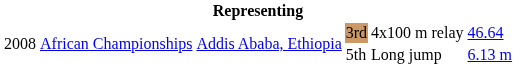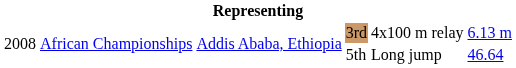(485, 32) 46.64 -> (490, 32) 6.13 m
(490, 54) 6.13 m -> (485, 54) 46.64
